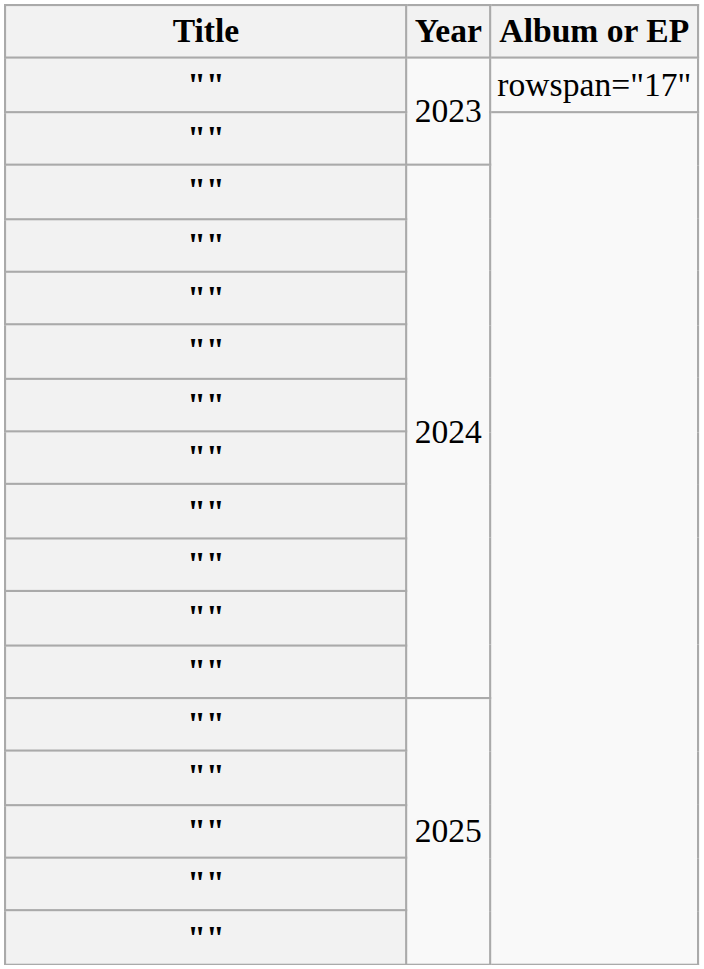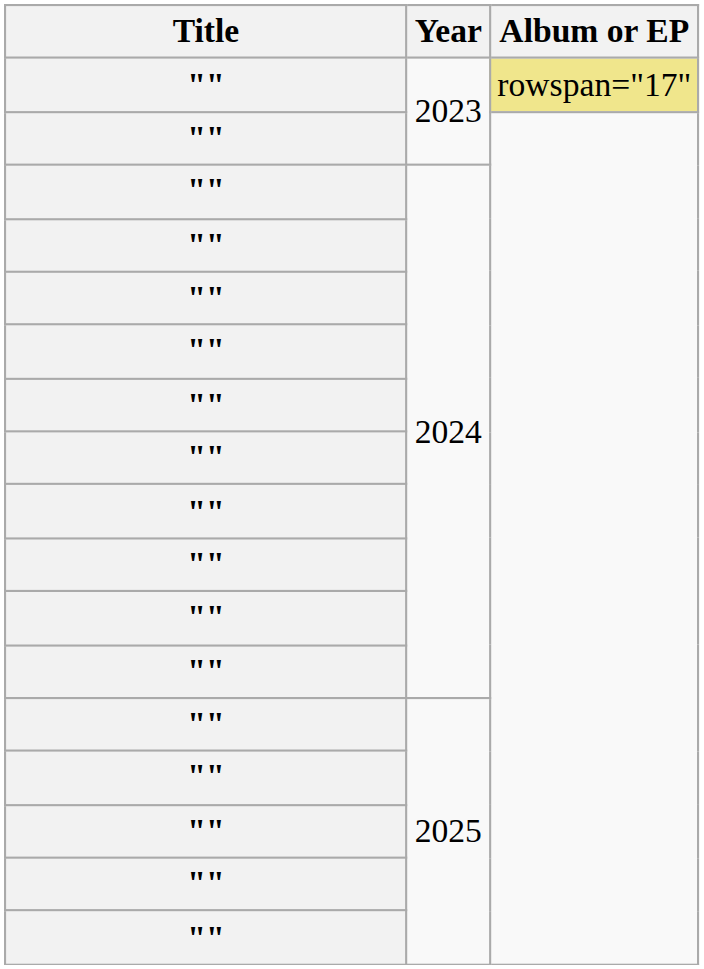(594, 84) no background -> (594, 84) khaki background
